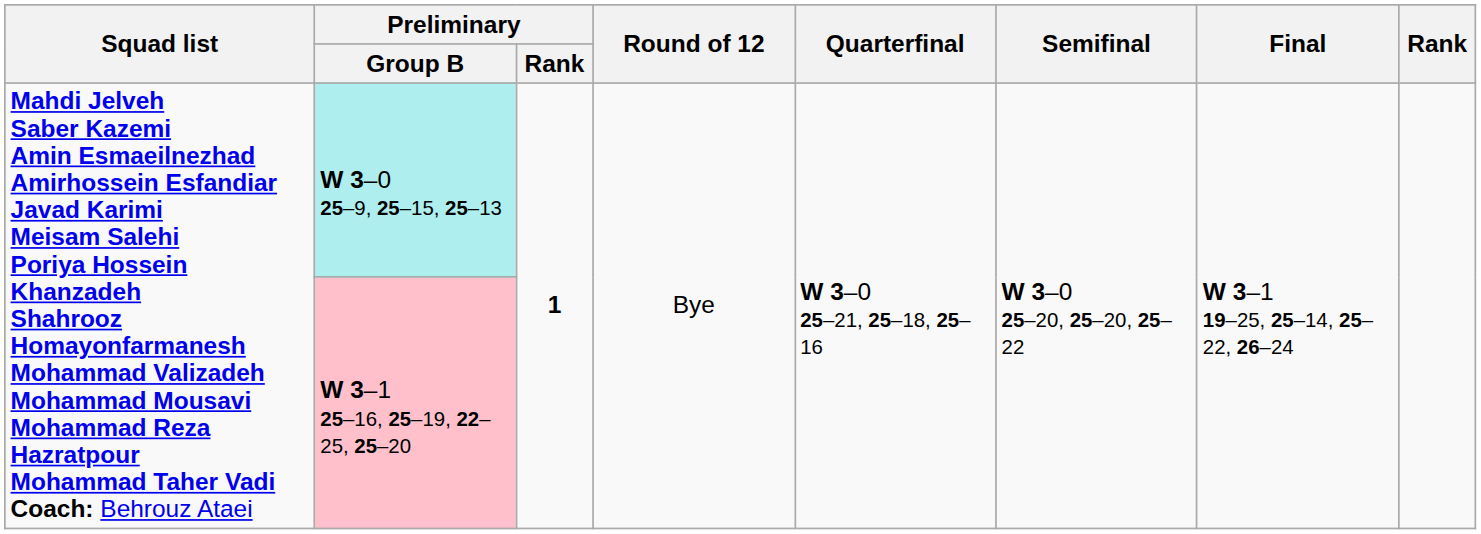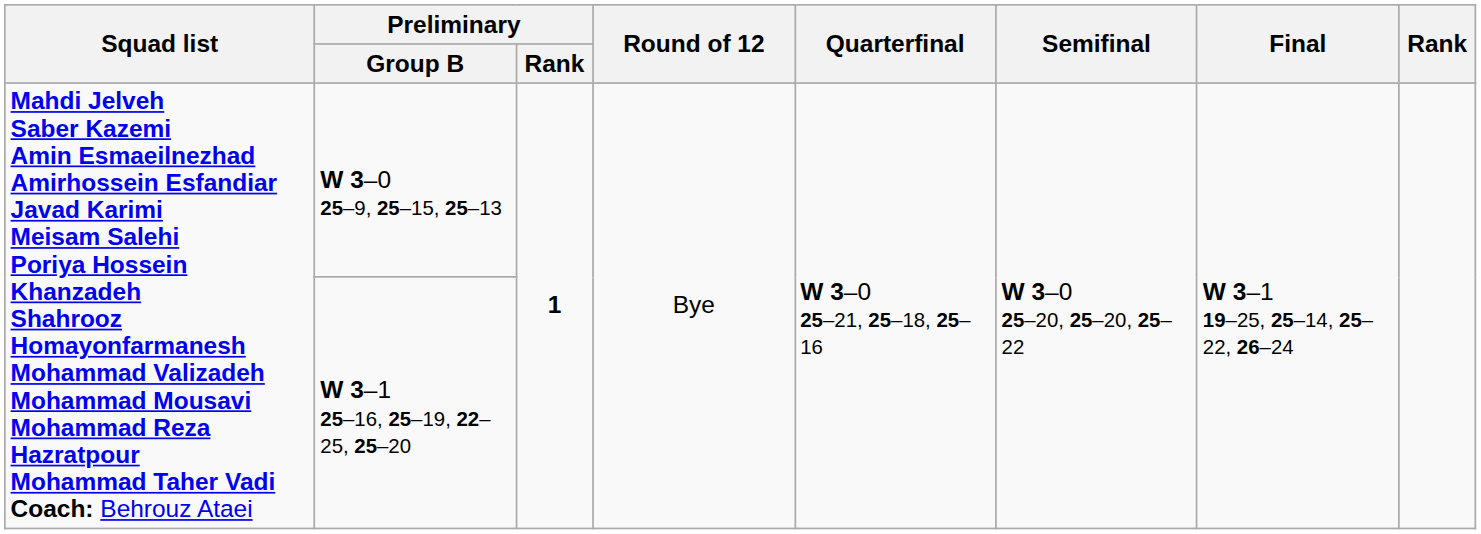(411, 194) paleturquoise background -> (411, 194) no background
(405, 417) pink background -> (405, 417) no background
